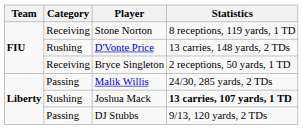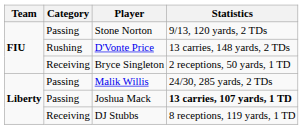(68, 30) Receiving -> (63, 30) Passing
(232, 30) 8 receptions, 119 yards, 1 TD -> (218, 30) 9/13, 120 yards, 2 TDs
(64, 98) Rushing -> (63, 98) Passing
(63, 115) Passing -> (68, 115) Receiving
(218, 115) 9/13, 120 yards, 2 TDs -> (232, 115) 8 receptions, 119 yards, 1 TD
